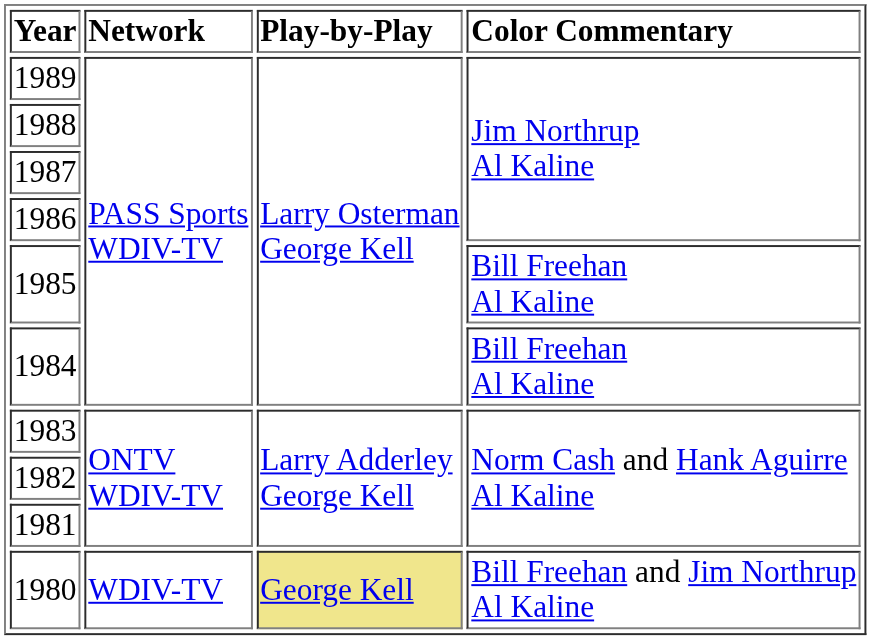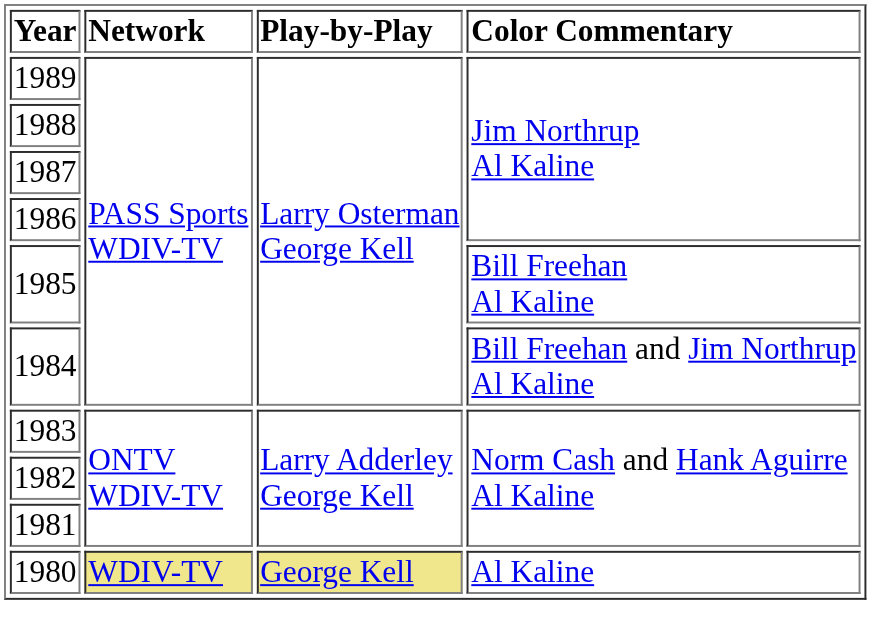(549, 366) Bill Freehan Al Kaline -> (664, 366) Bill Freehan and Jim Northrup Al Kaline
(156, 589) no background -> (156, 571) khaki background
(664, 589) Bill Freehan and Jim Northrup Al Kaline -> (533, 571) Al Kaline
